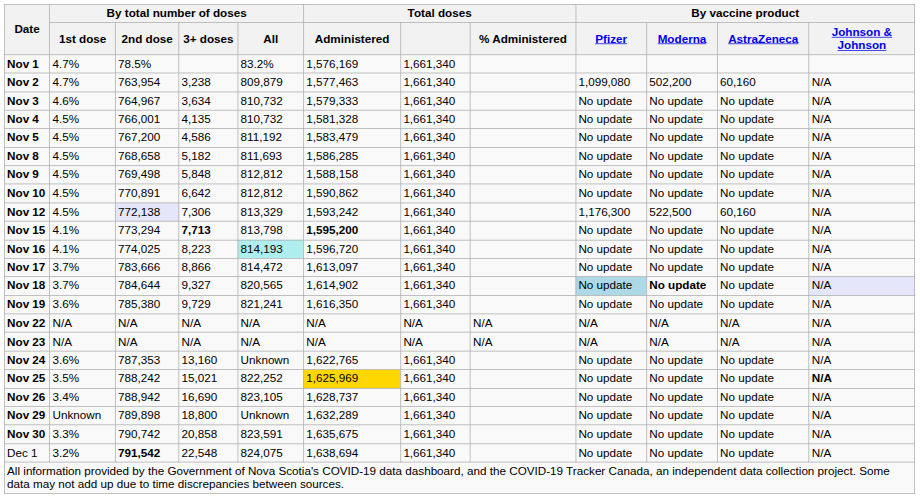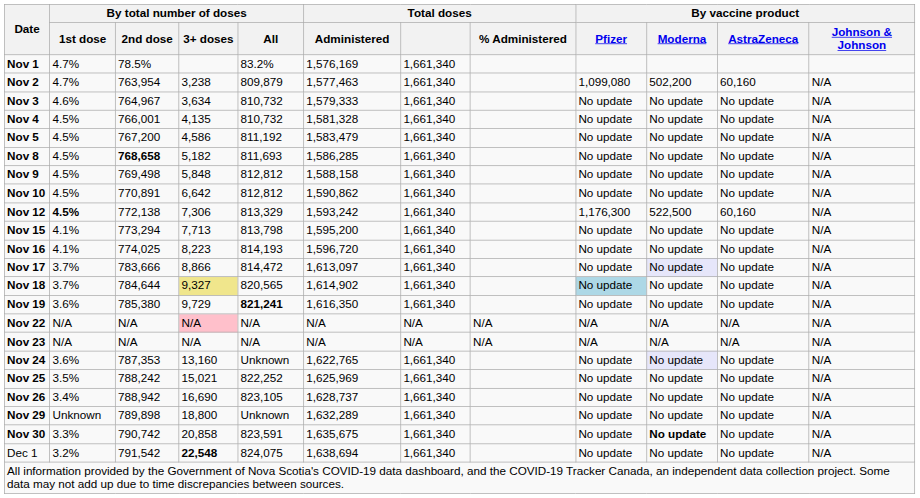(139, 156) normal -> (139, 156) bold
(66, 212) normal -> (66, 212) bold
(139, 212) lavender background -> (139, 212) no background
(196, 230) bold -> (196, 230) normal
(332, 230) bold -> (332, 230) normal
(262, 249) paleturquoise background -> (262, 249) no background
(676, 267) no background -> (676, 267) lavender background
(196, 286) no background -> (196, 286) khaki background
(678, 286) bold -> (676, 286) normal
(821, 286) lavender background -> (821, 286) no background
(262, 304) normal -> (262, 304) bold
(191, 323) no background -> (191, 323) pink background
(676, 360) no background -> (676, 360) lavender background
(332, 378) gold background -> (332, 378) no background
(822, 378) bold -> (821, 378) normal
(676, 434) normal -> (678, 434) bold
(139, 452) bold -> (139, 452) normal
(199, 452) normal -> (199, 452) bold
